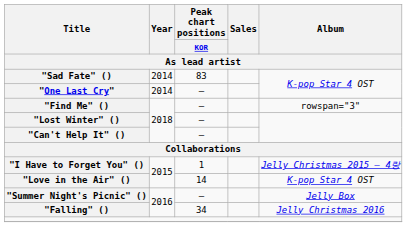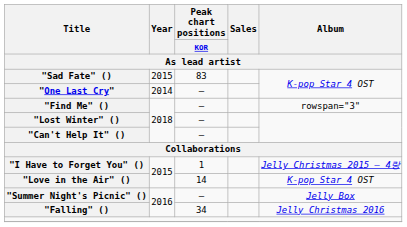(162, 76) 2014 -> (162, 76) 2015
